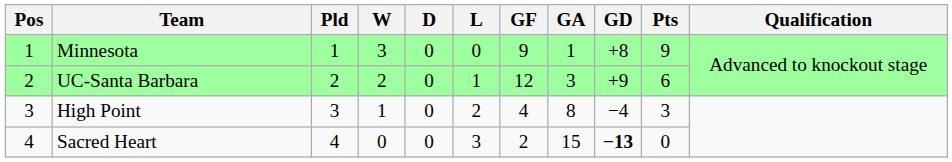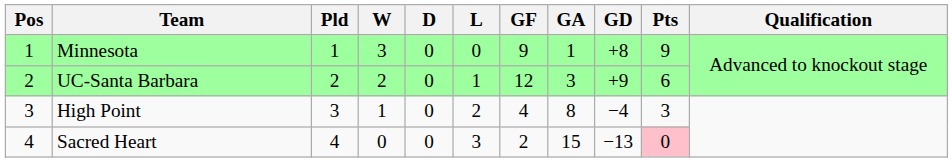(618, 141) bold -> (618, 141) normal
(665, 141) no background -> (665, 141) pink background
